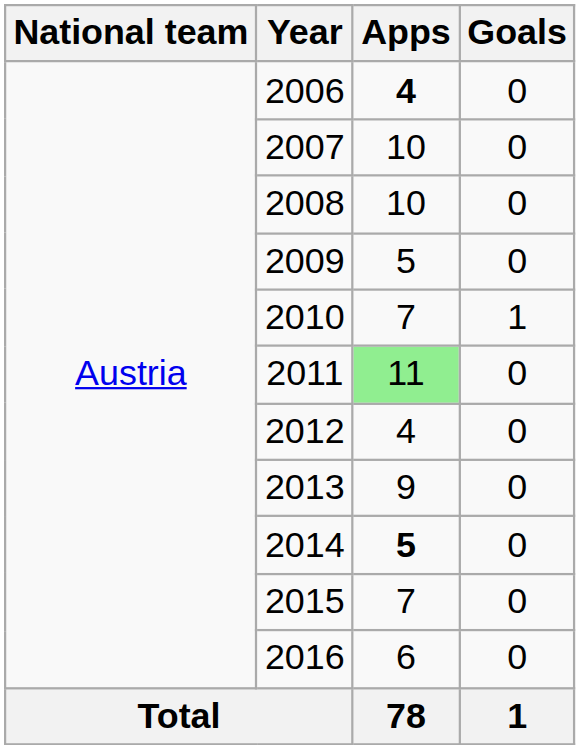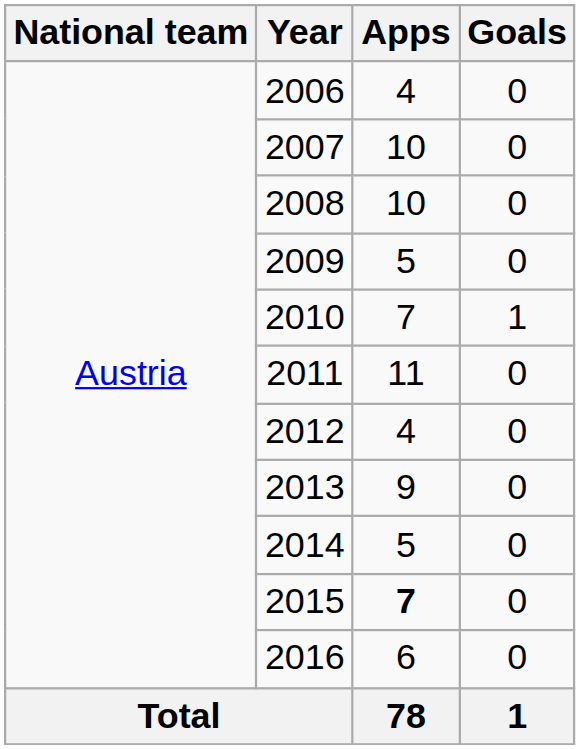(406, 89) bold -> (406, 89) normal
(406, 373) lightgreen background -> (406, 373) no background
(406, 544) bold -> (406, 544) normal
(406, 601) normal -> (406, 601) bold
